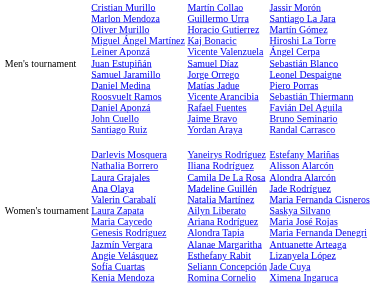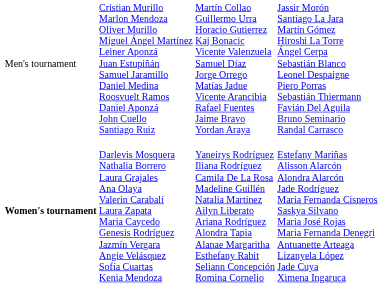(47, 211) normal -> (51, 211) bold
